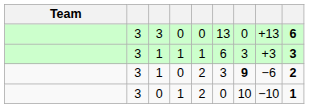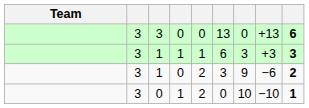(245, 73) bold -> (245, 73) normal
